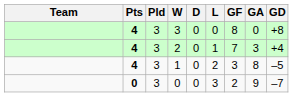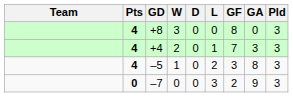columns swapped: (157, 13) <-> (277, 13)
